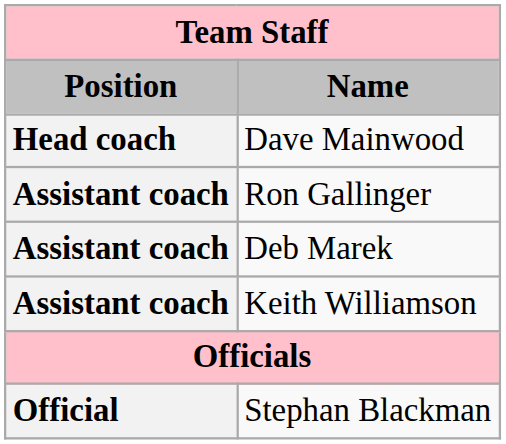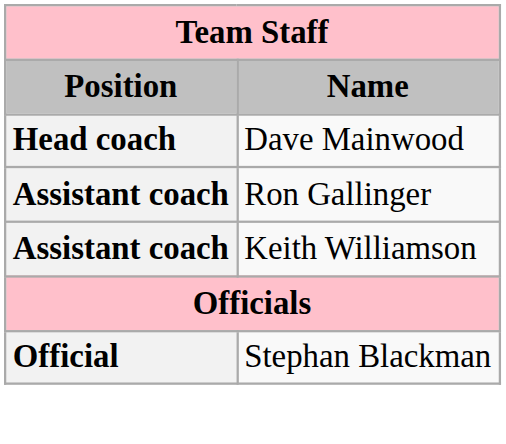- row: (319, 248)
